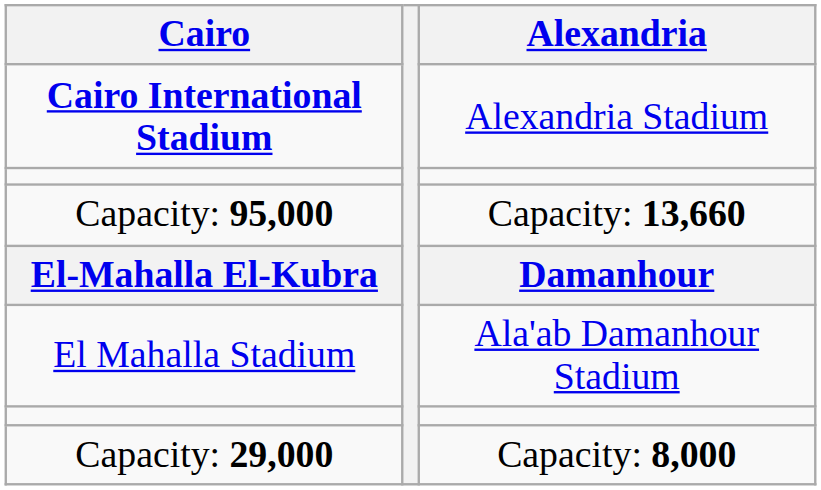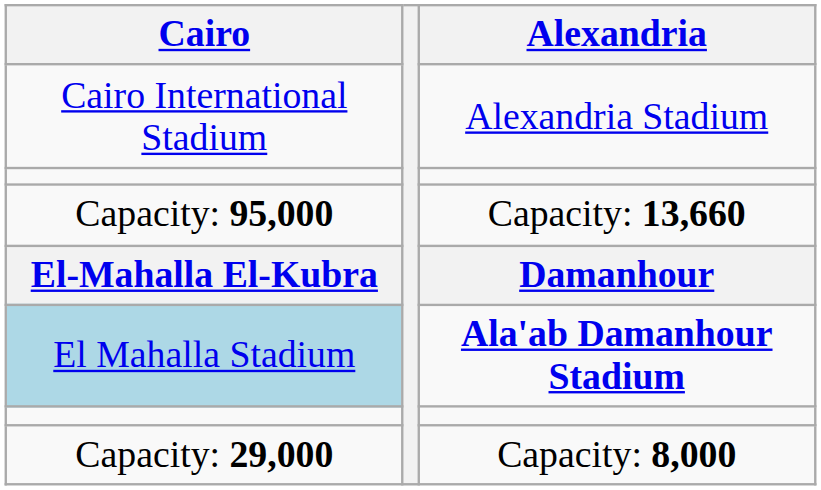(204, 115) bold -> (204, 115) normal
(204, 355) no background -> (204, 355) lightblue background
(617, 355) normal -> (617, 355) bold
